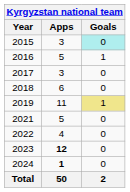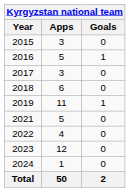(103, 42) paleturquoise background -> (103, 42) no background
(103, 103) khaki background -> (103, 103) no background
(62, 149) bold -> (62, 149) normal
(62, 164) bold -> (62, 164) normal
